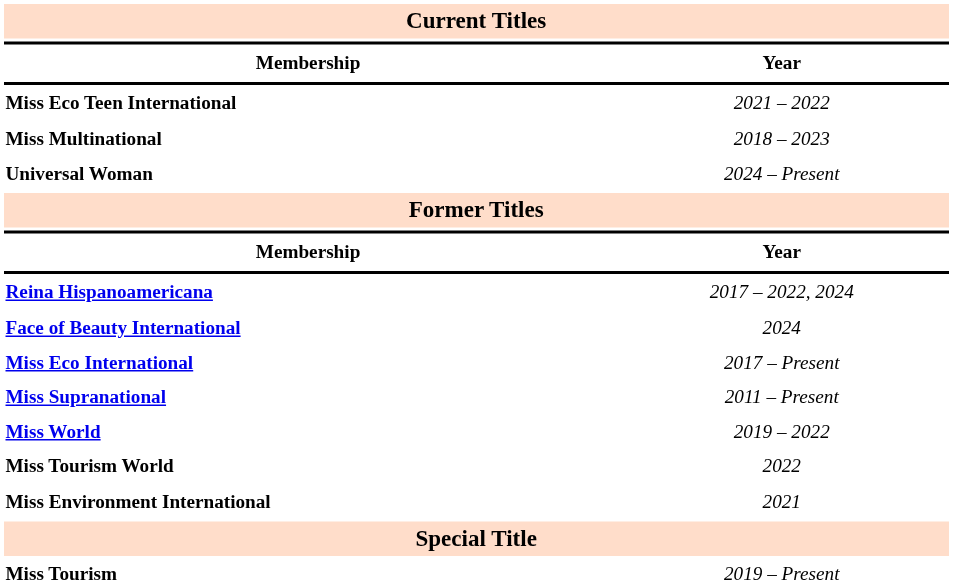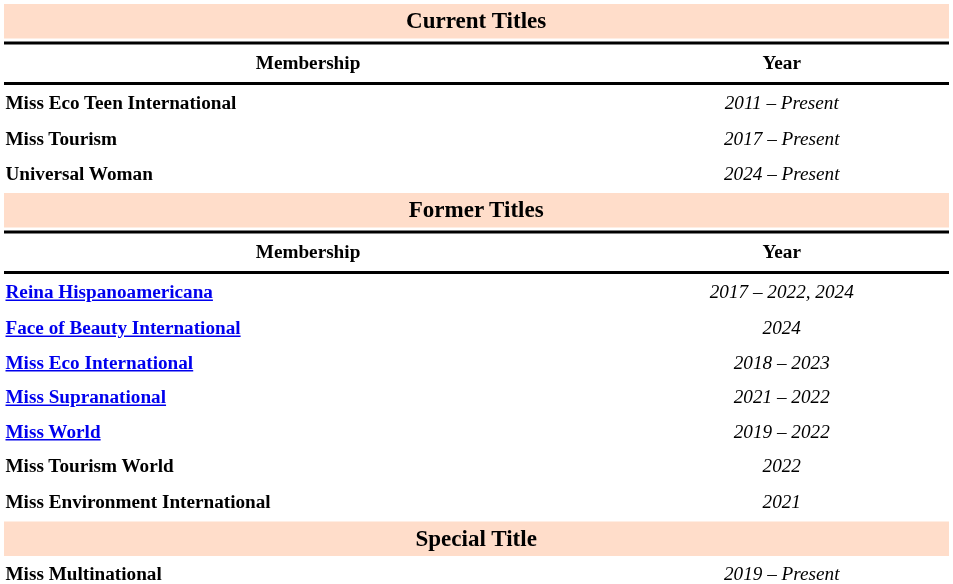(782, 104) 2021 – 2022 -> (782, 104) 2011 – Present
(84, 138) Miss Multinational -> (61, 138) Miss Tourism
(782, 138) 2018 – 2023 -> (782, 138) 2017 – Present
(782, 362) 2017 – Present -> (782, 362) 2018 – 2023
(782, 397) 2011 – Present -> (782, 397) 2021 – 2022
(61, 574) Miss Tourism -> (84, 574) Miss Multinational
